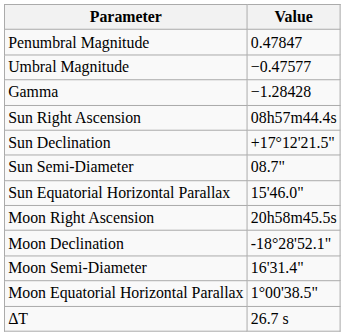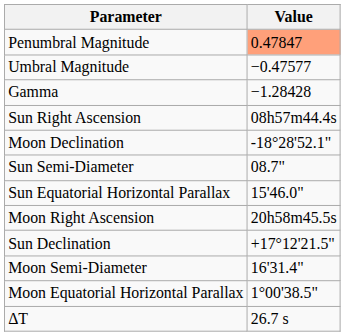(277, 42) no background -> (277, 42) lightsalmon background
rows swapped: (59, 142) <-> (66, 243)
